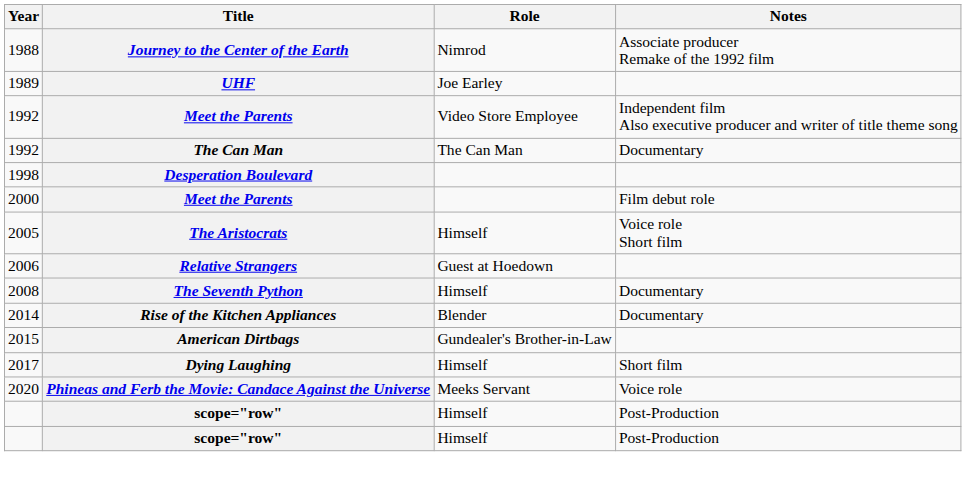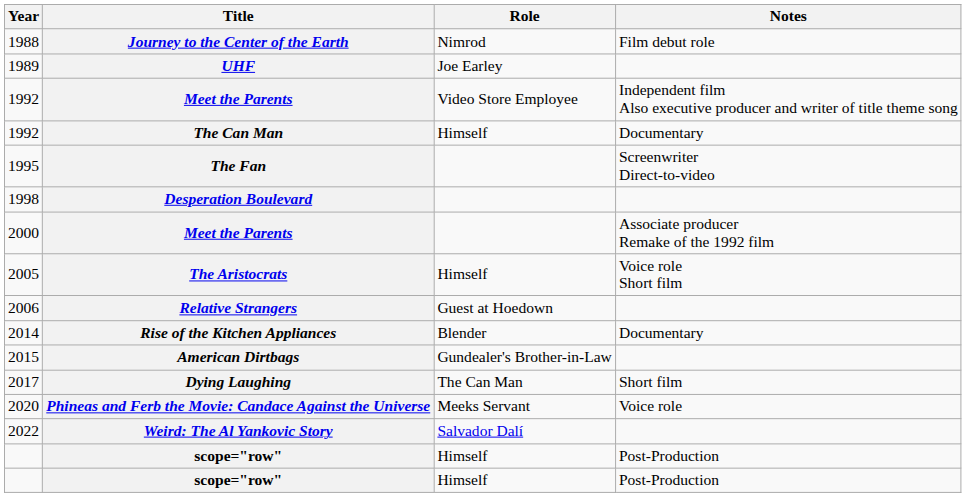(697, 50) Associate producer Remake of the 1992 film -> (667, 41) Film debut role
(480, 150) The Can Man -> (462, 132) Himself
+ row: (24, 166)
(667, 199) Film debut role -> (697, 232) Associate producer Remake of the 1992 film
- row: (24, 290)
(462, 364) Himself -> (480, 382) The Can Man
+ row: (24, 431)
